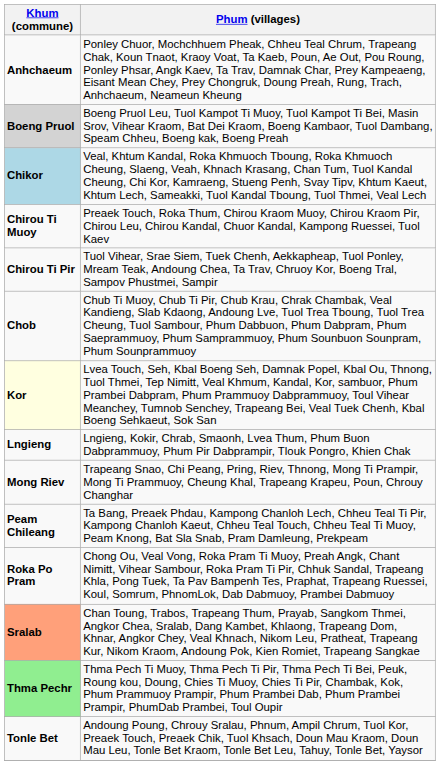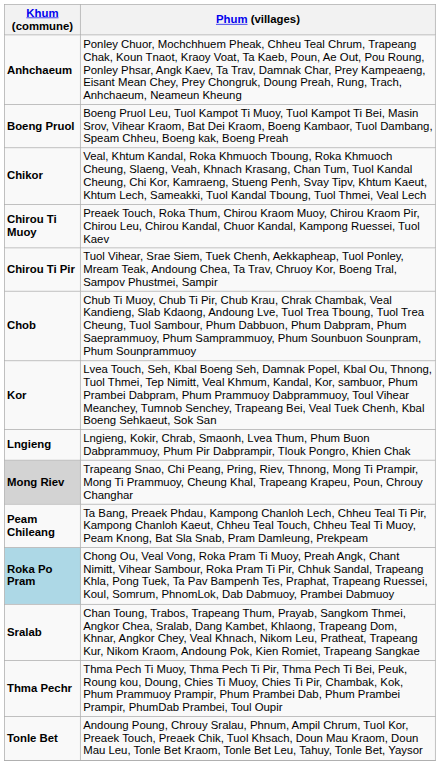(41, 126) lightgrey background -> (41, 126) no background
(25, 176) lightblue background -> (25, 176) no background
(17, 395) lightyellow background -> (17, 395) no background
(36, 482) no background -> (36, 482) lightgrey background
(30, 575) no background -> (30, 575) lightblue background
(24, 632) lightsalmon background -> (24, 632) no background
(39, 688) lightgreen background -> (39, 688) no background
